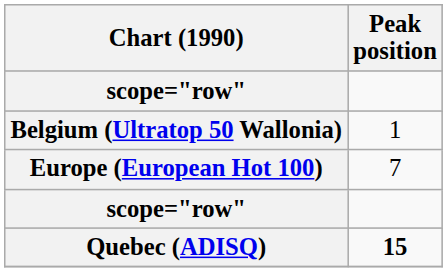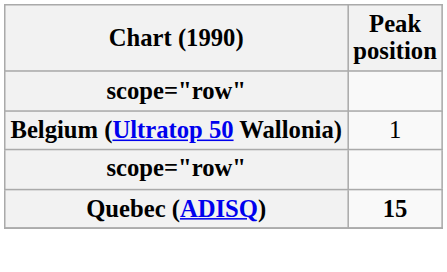- row: (176, 168)
